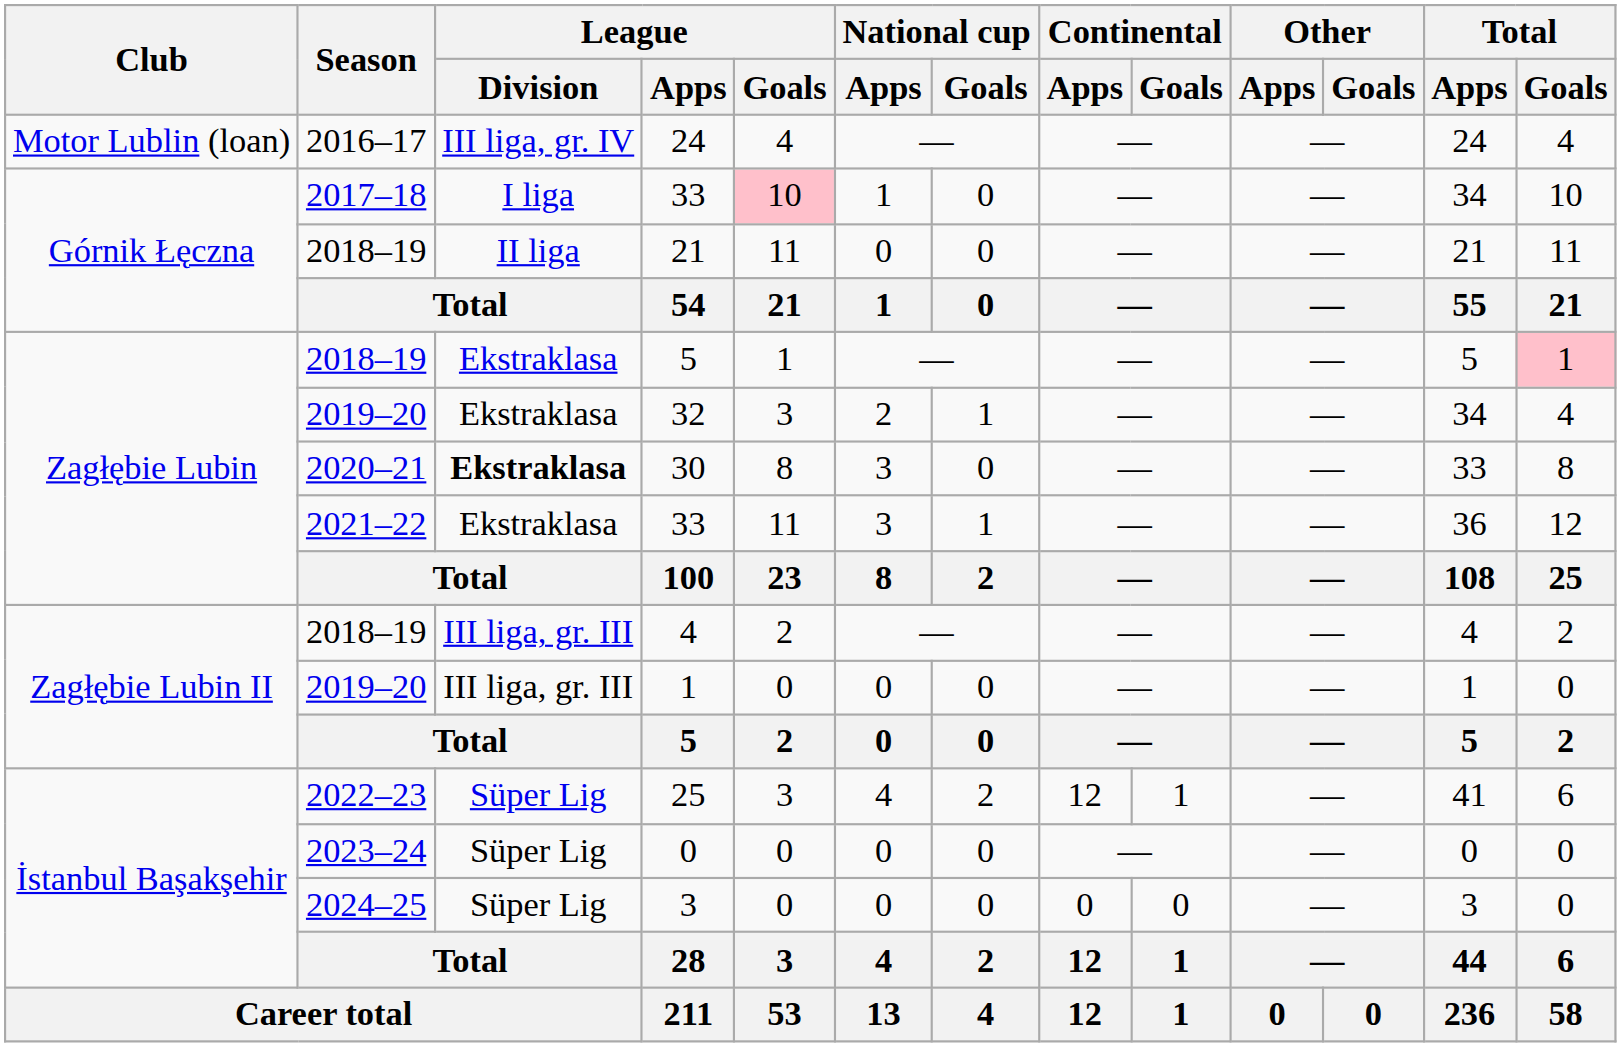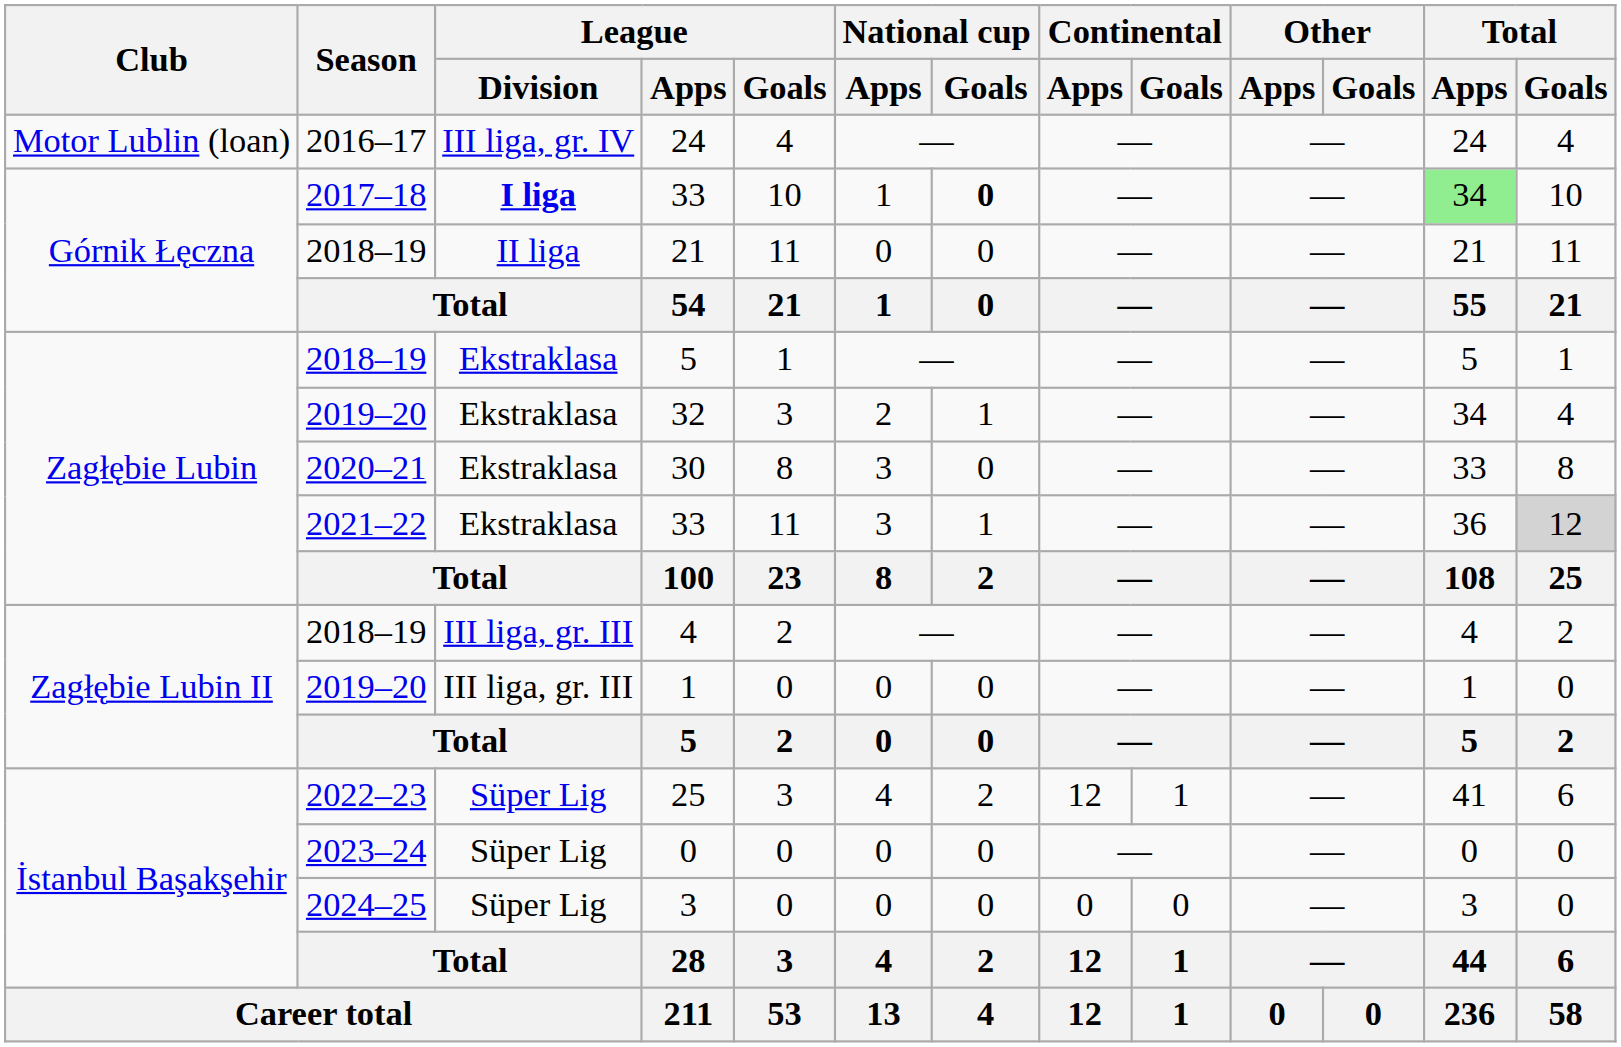(538, 195) normal -> (538, 195) bold
(784, 195) pink background -> (784, 195) no background
(986, 195) normal -> (986, 195) bold
(1469, 195) no background -> (1469, 195) lightgreen background
(1566, 359) pink background -> (1566, 359) no background
(538, 468) bold -> (538, 468) normal
(1566, 522) no background -> (1566, 522) lightgrey background
